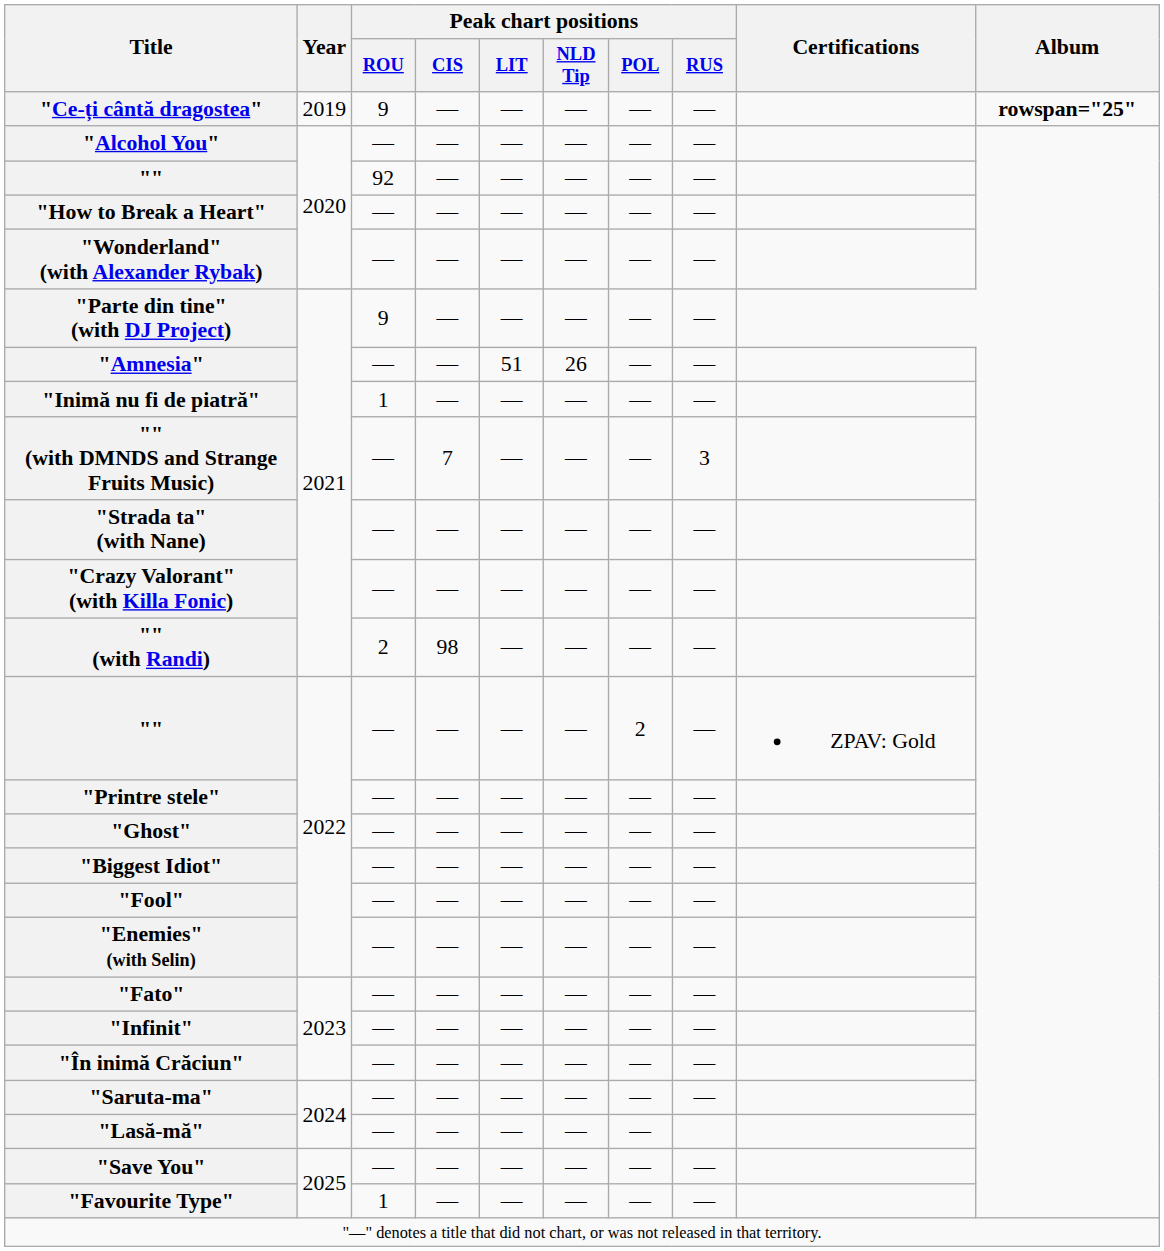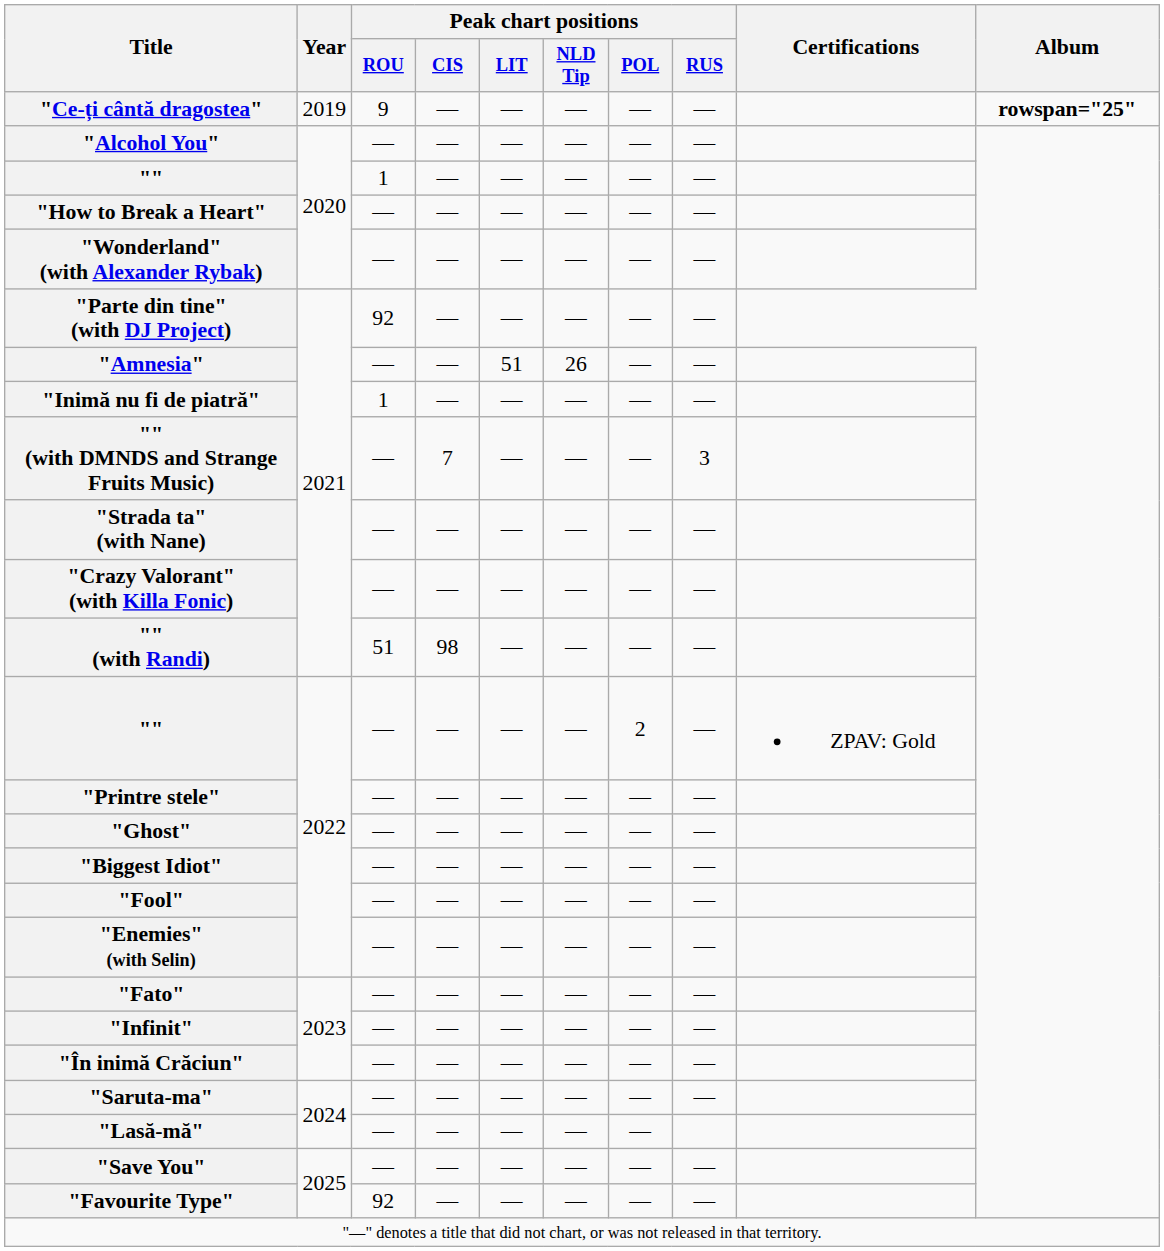(383, 177) 92 -> (383, 177) 1
(383, 317) 9 -> (383, 317) 92
(383, 647) 2 -> (383, 647) 51
(383, 1200) 1 -> (383, 1200) 92
